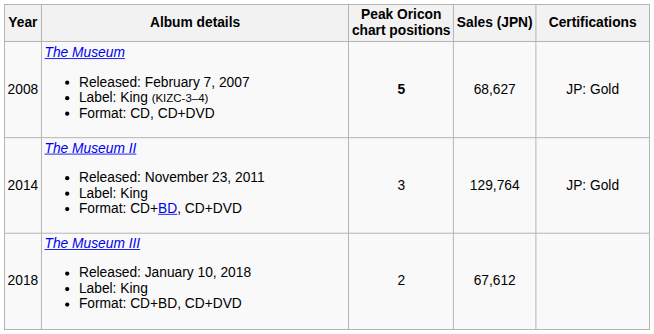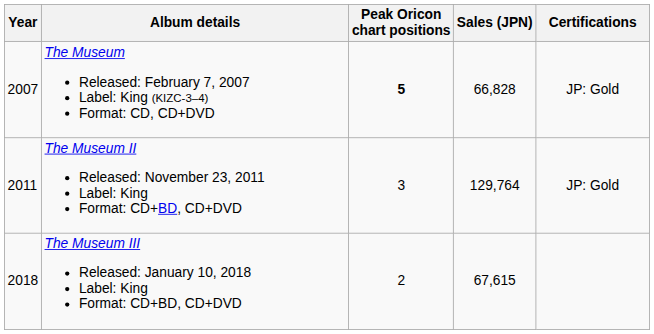(23, 89) 2008 -> (23, 89) 2007
(495, 89) 68,627 -> (495, 89) 66,828
(23, 185) 2014 -> (22, 185) 2011
(495, 281) 67,612 -> (495, 281) 67,615
